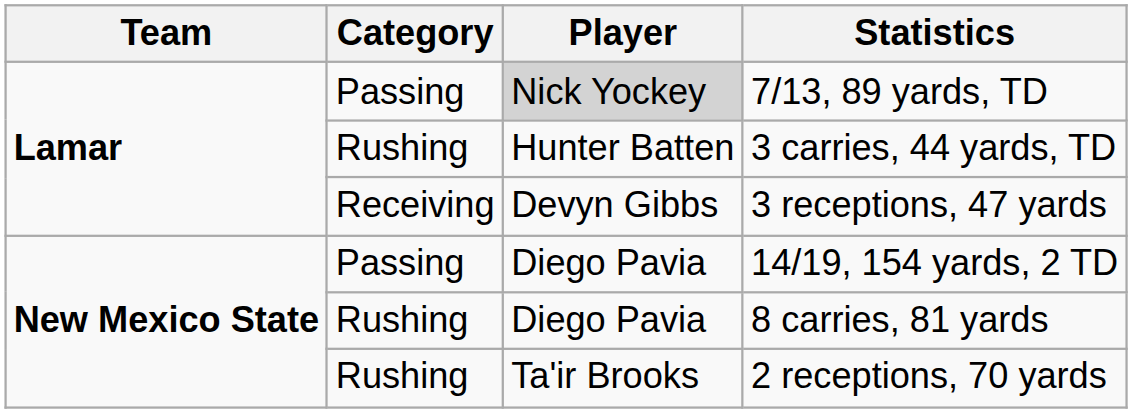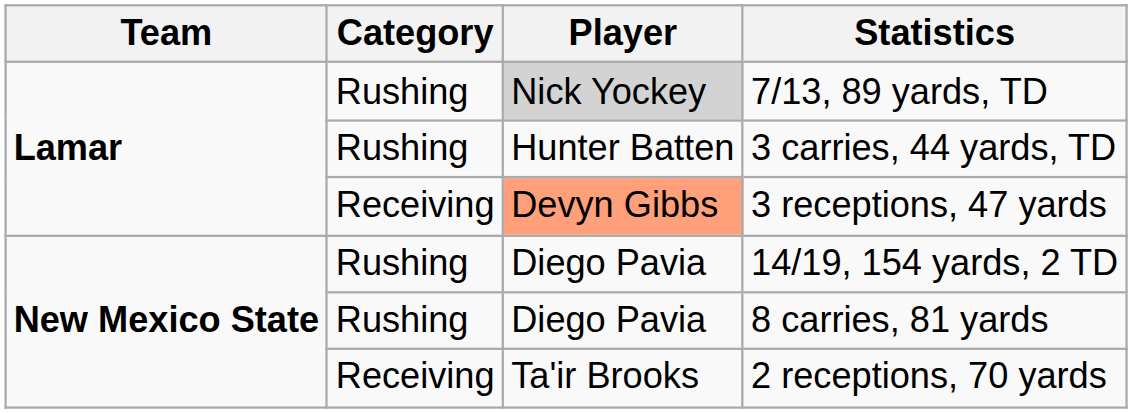(400, 90) Passing -> (402, 90) Rushing
(615, 205) no background -> (615, 205) lightsalmon background
(400, 262) Passing -> (402, 262) Rushing
(402, 377) Rushing -> (415, 377) Receiving
